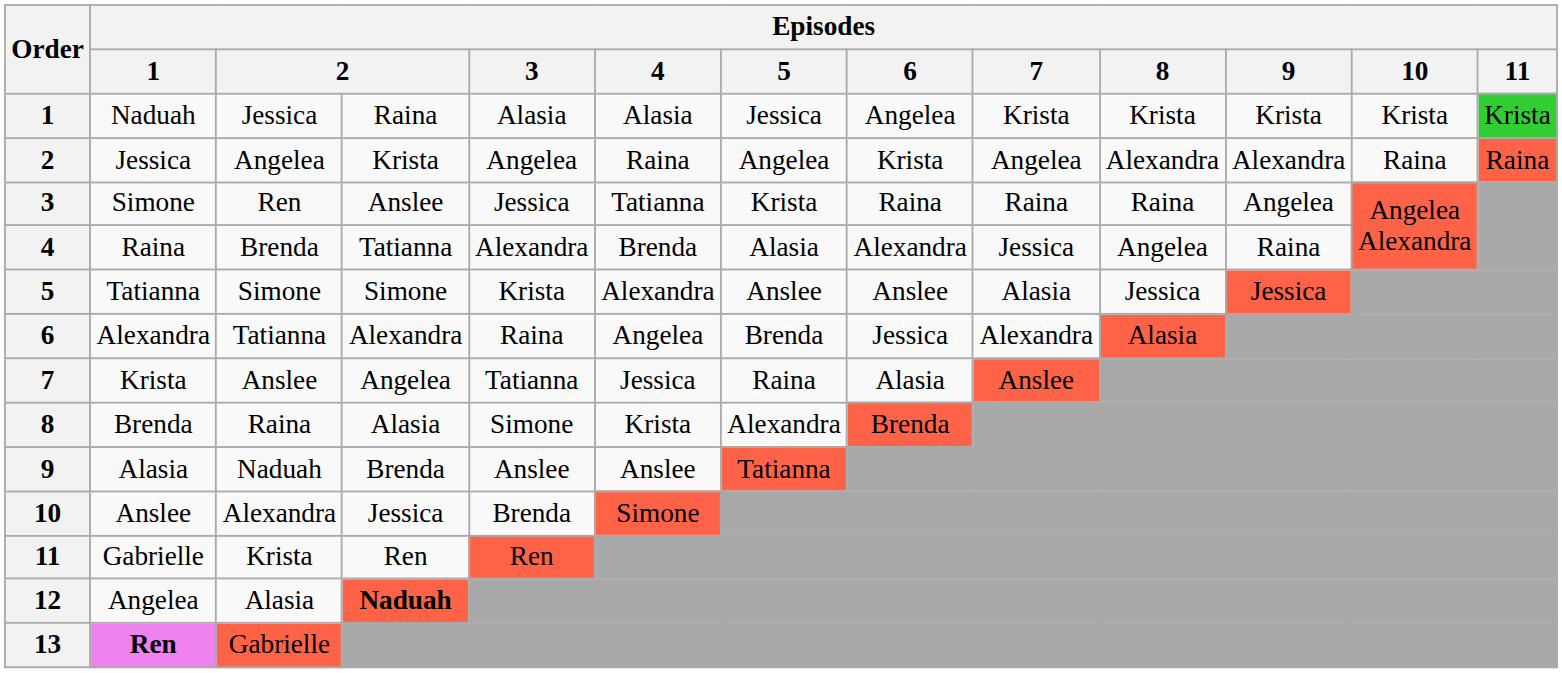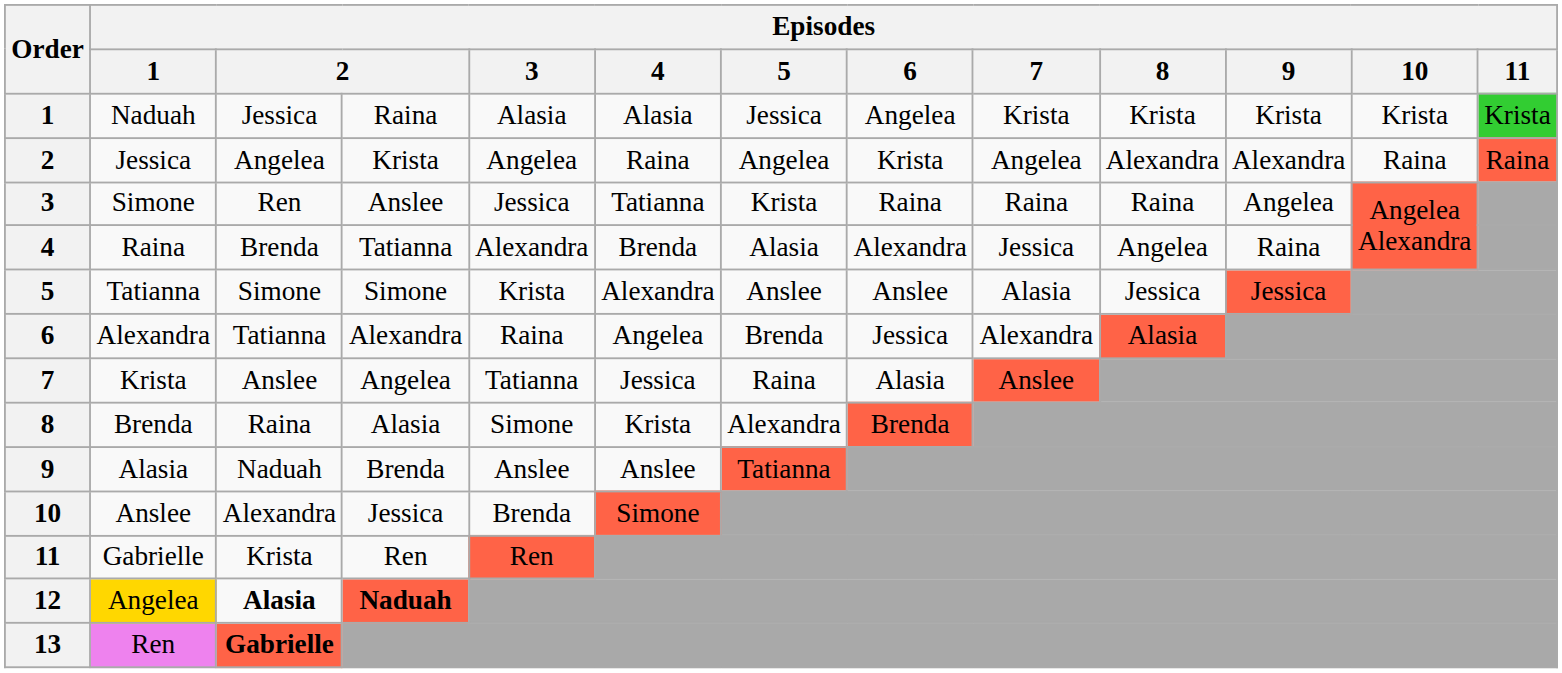(153, 600) no background -> (153, 600) gold background
(279, 600) normal -> (279, 600) bold
(153, 644) bold -> (153, 644) normal
(279, 644) normal -> (279, 644) bold
